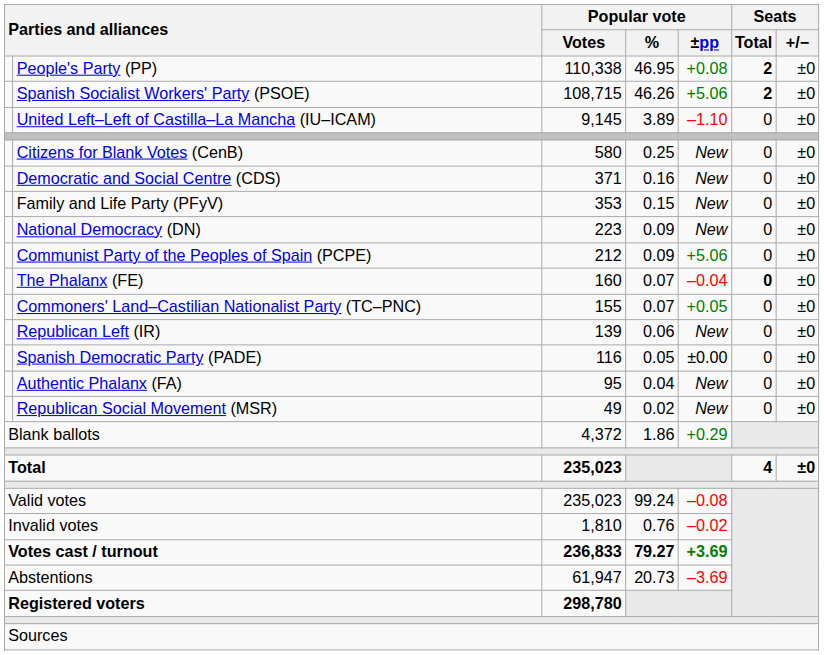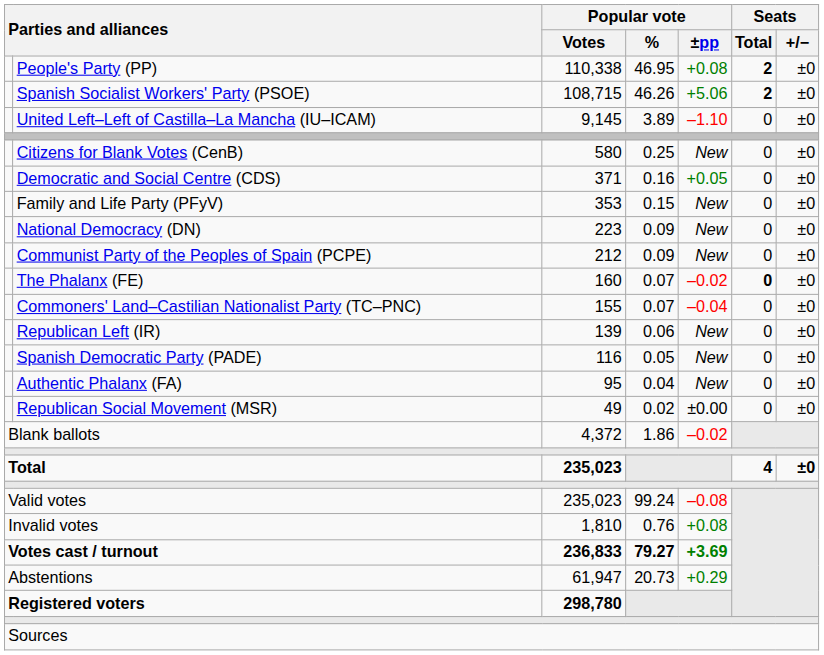(711, 178) New -> (707, 178) +0.05
(707, 255) +5.06 -> (711, 255) New
(707, 281) –0.04 -> (707, 281) –0.02
(707, 306) +0.05 -> (707, 306) –0.04
(707, 357) ±0.00 -> (711, 357) New
(711, 409) New -> (707, 409) ±0.00
(707, 434) +0.29 -> (707, 434) –0.02
(707, 526) –0.02 -> (707, 526) +0.08
(707, 577) –3.69 -> (707, 577) +0.29
